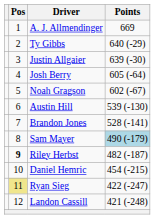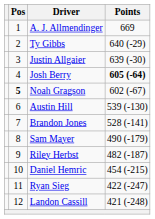(127, 75) normal -> (127, 75) bold
(18, 91) normal -> (18, 91) bold
(127, 138) lightblue background -> (127, 138) no background
(18, 154) bold -> (18, 154) normal
(18, 186) khaki background -> (18, 186) no background
